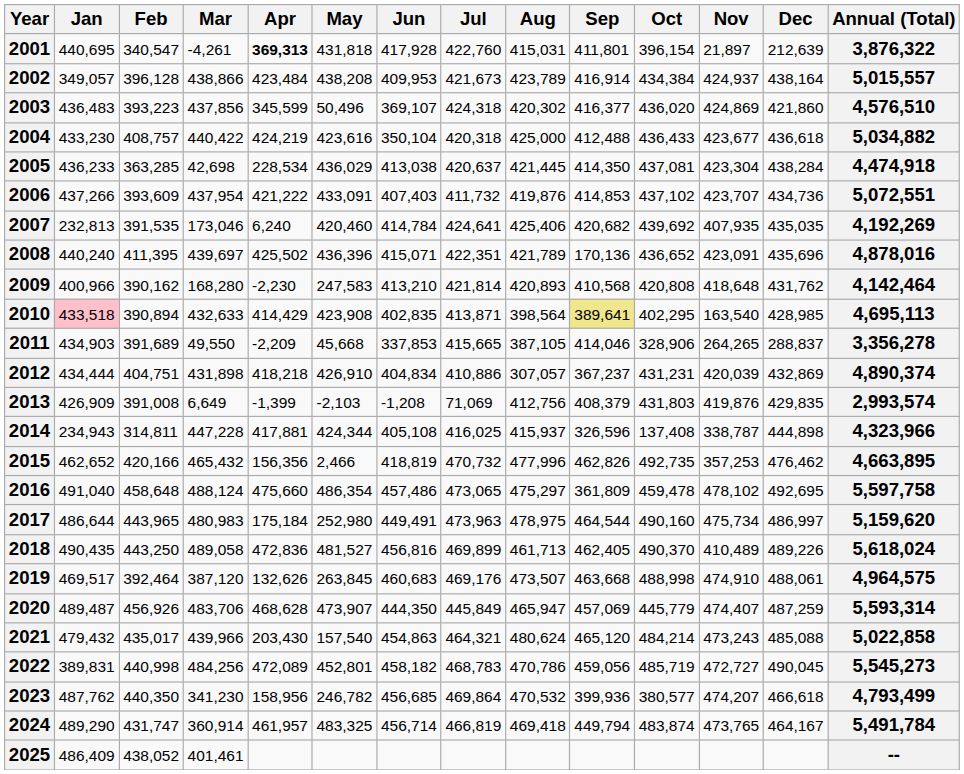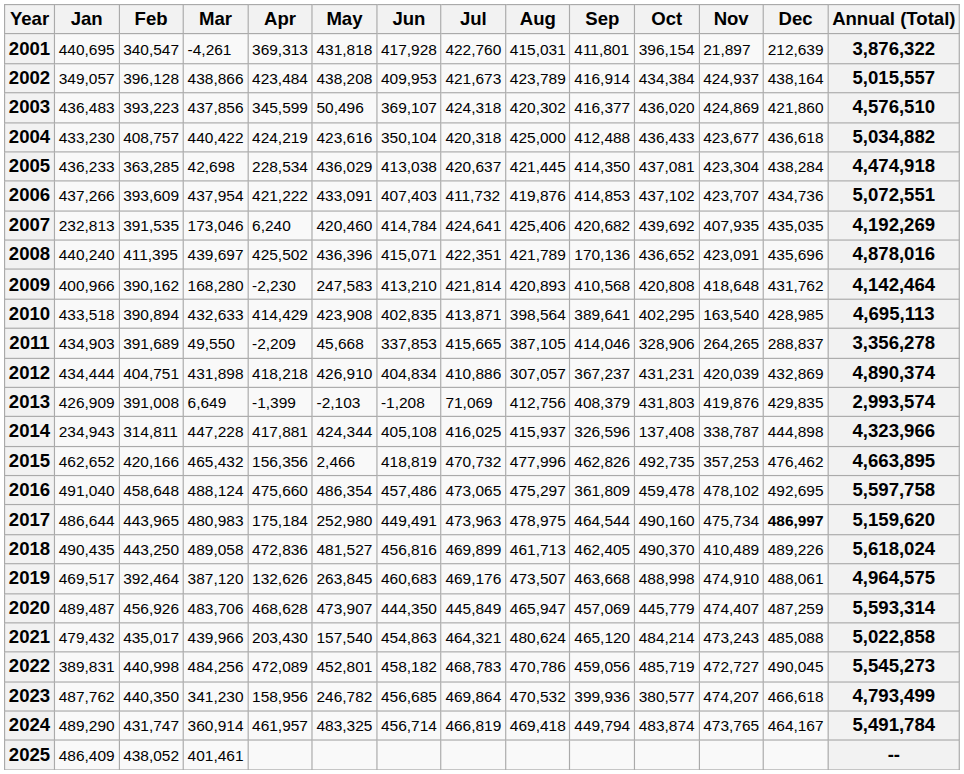(280, 48) bold -> (280, 49) normal
(87, 314) pink background -> (87, 314) no background
(602, 314) khaki background -> (602, 314) no background
(796, 520) normal -> (796, 519) bold
